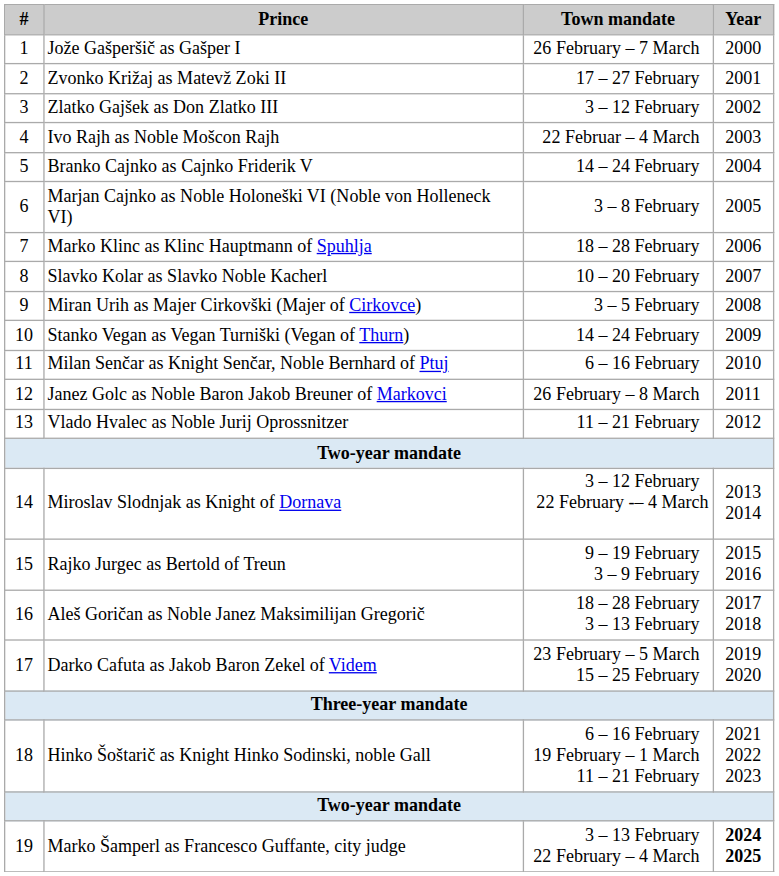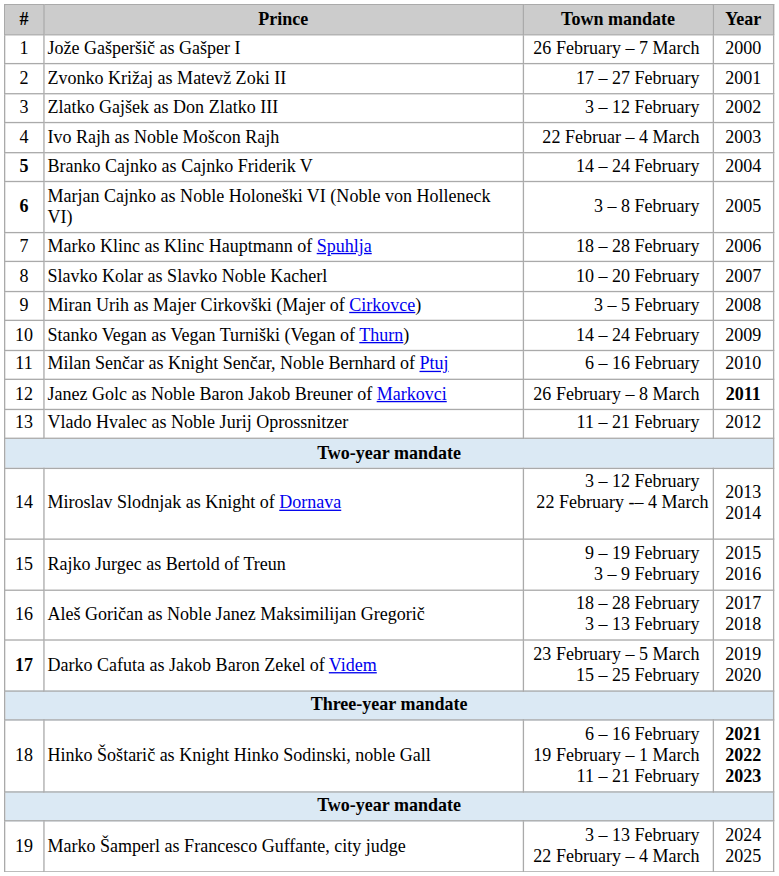(24, 166) normal -> (24, 166) bold
(24, 206) normal -> (24, 206) bold
(743, 393) normal -> (743, 393) bold
(24, 664) normal -> (24, 664) bold
(743, 755) normal -> (743, 755) bold
(743, 845) bold -> (743, 845) normal
